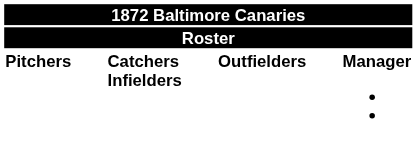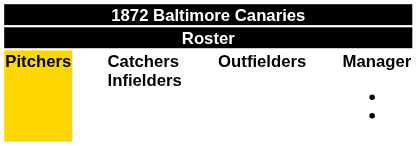(38, 61) no background -> (38, 61) gold background
